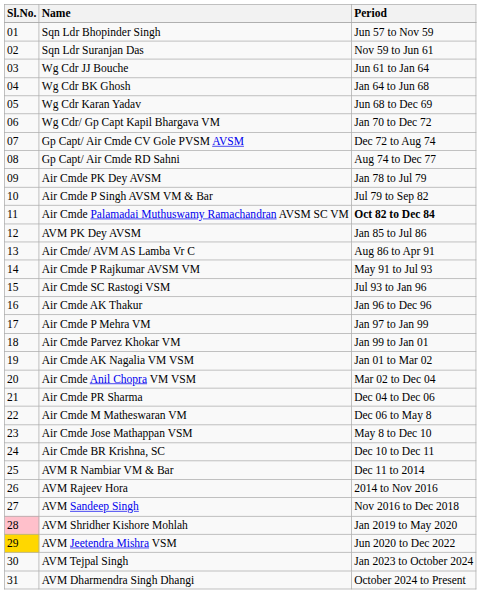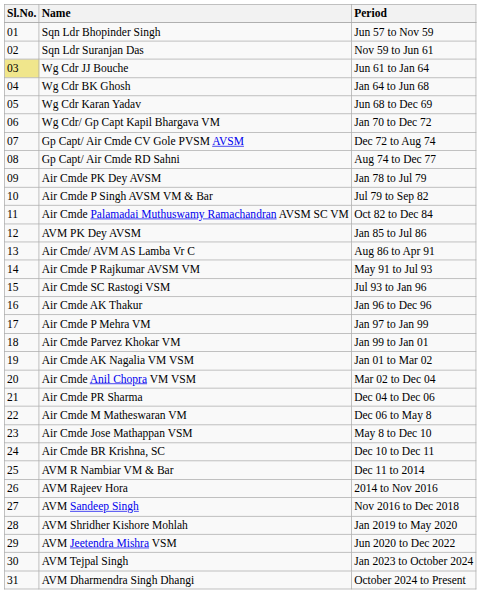(13, 68) no background -> (13, 68) khaki background
(394, 214) bold -> (394, 214) normal
(13, 525) pink background -> (13, 525) no background
(13, 543) gold background -> (13, 543) no background
